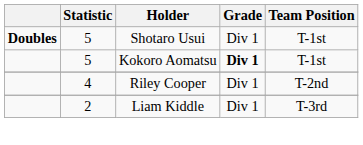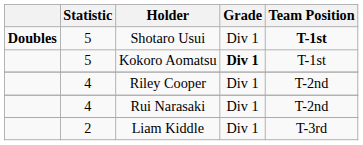(312, 38) normal -> (312, 38) bold
+ row: (168, 106)
